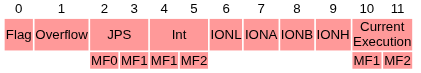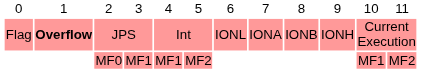(62, 34) normal -> (64, 34) bold
